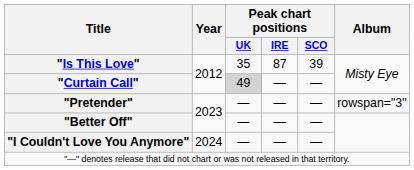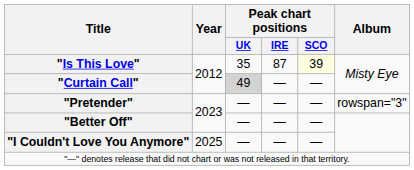(316, 64) no background -> (316, 64) lightyellow background
(209, 142) 2024 -> (209, 142) 2025
